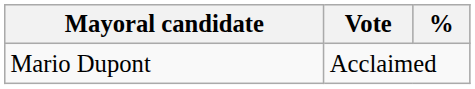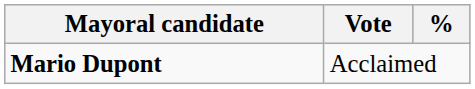(81, 63) normal -> (86, 63) bold
